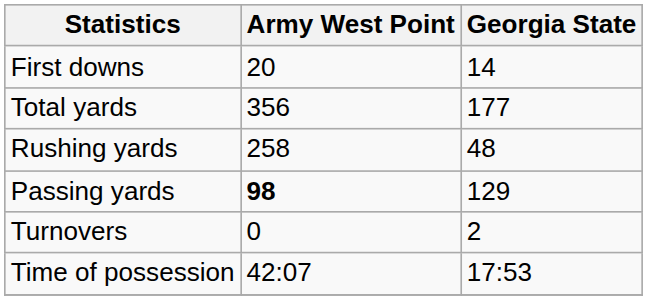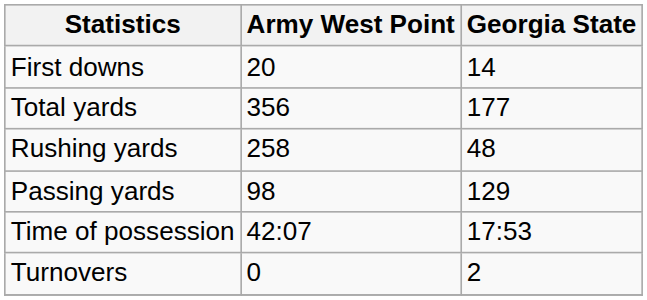(261, 190) bold -> (261, 190) normal
rows swapped: (69, 231) <-> (123, 273)
